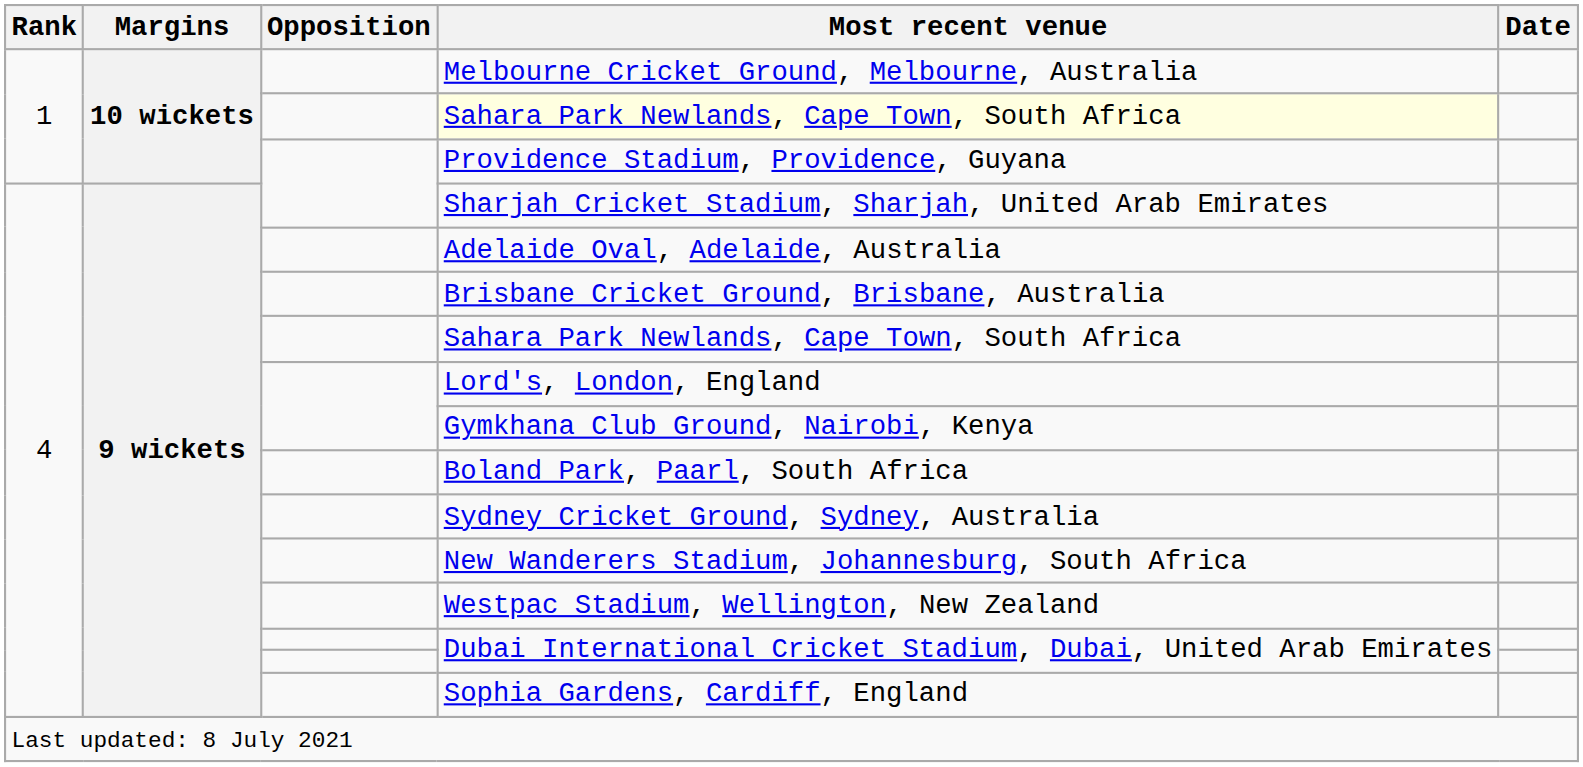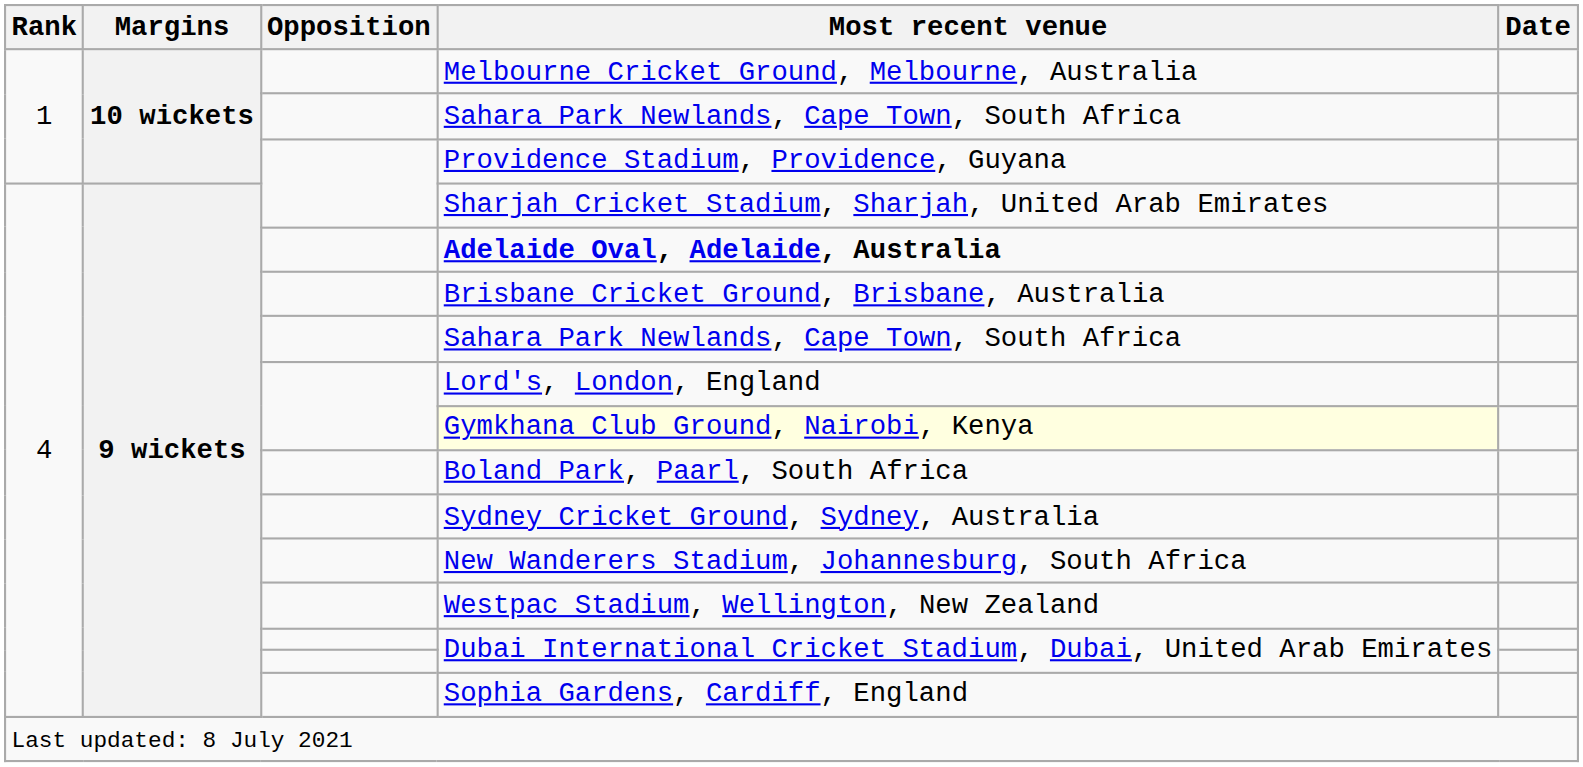(812, 116) lightyellow background -> (812, 116) no background
(722, 250) normal -> (722, 250) bold
(739, 428) no background -> (739, 428) lightyellow background
